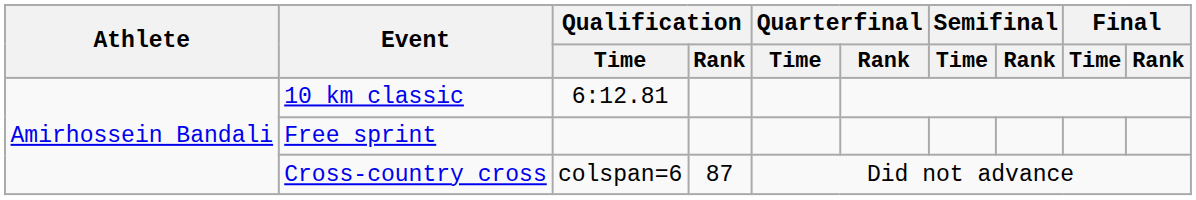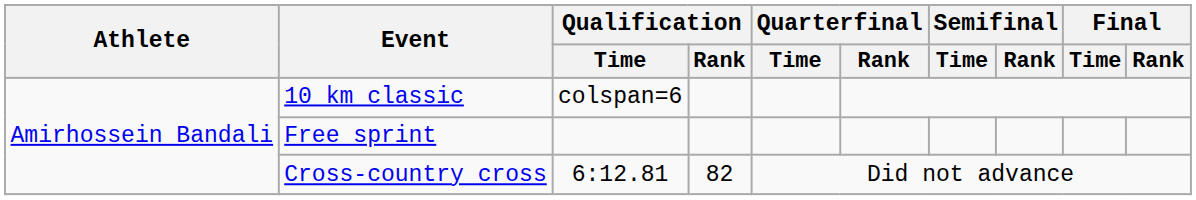(620, 97) 6:12.81 -> (620, 97) colspan=6
(620, 175) colspan=6 -> (620, 175) 6:12.81
(719, 175) 87 -> (719, 175) 82
